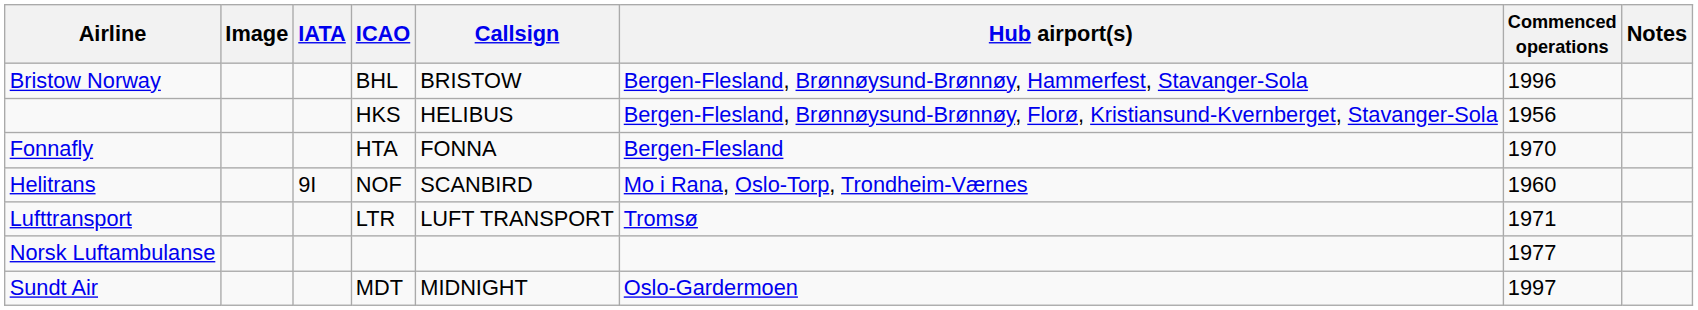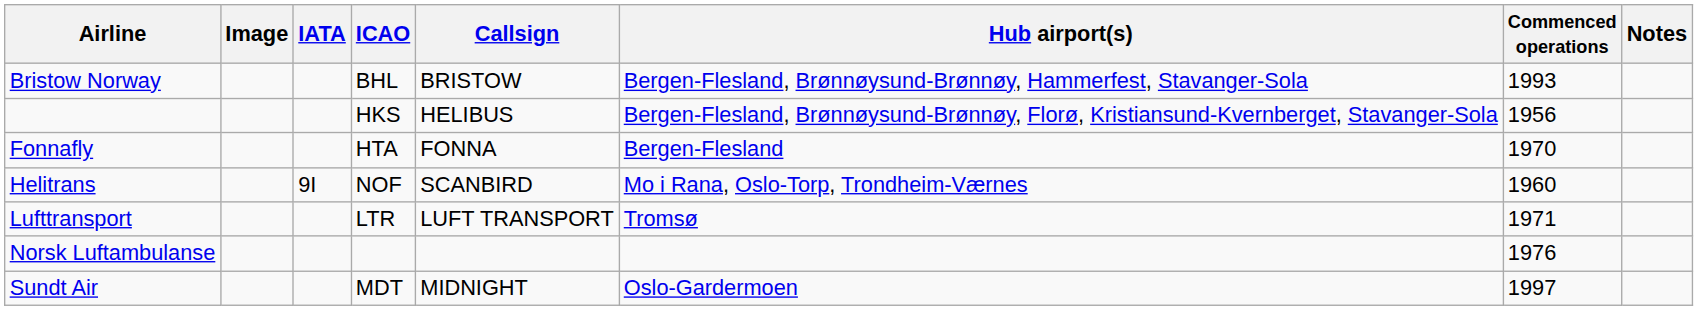(1532, 80) 1996 -> (1532, 80) 1993
(1532, 253) 1977 -> (1532, 253) 1976
